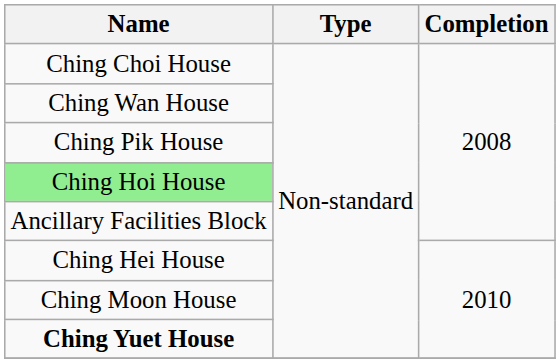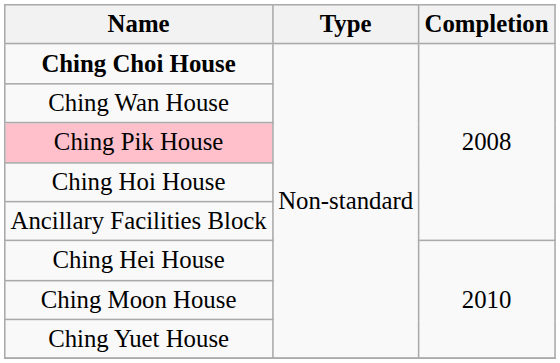(139, 63) normal -> (139, 63) bold
(139, 142) no background -> (139, 142) pink background
(139, 181) lightgreen background -> (139, 181) no background
(139, 338) bold -> (139, 338) normal
